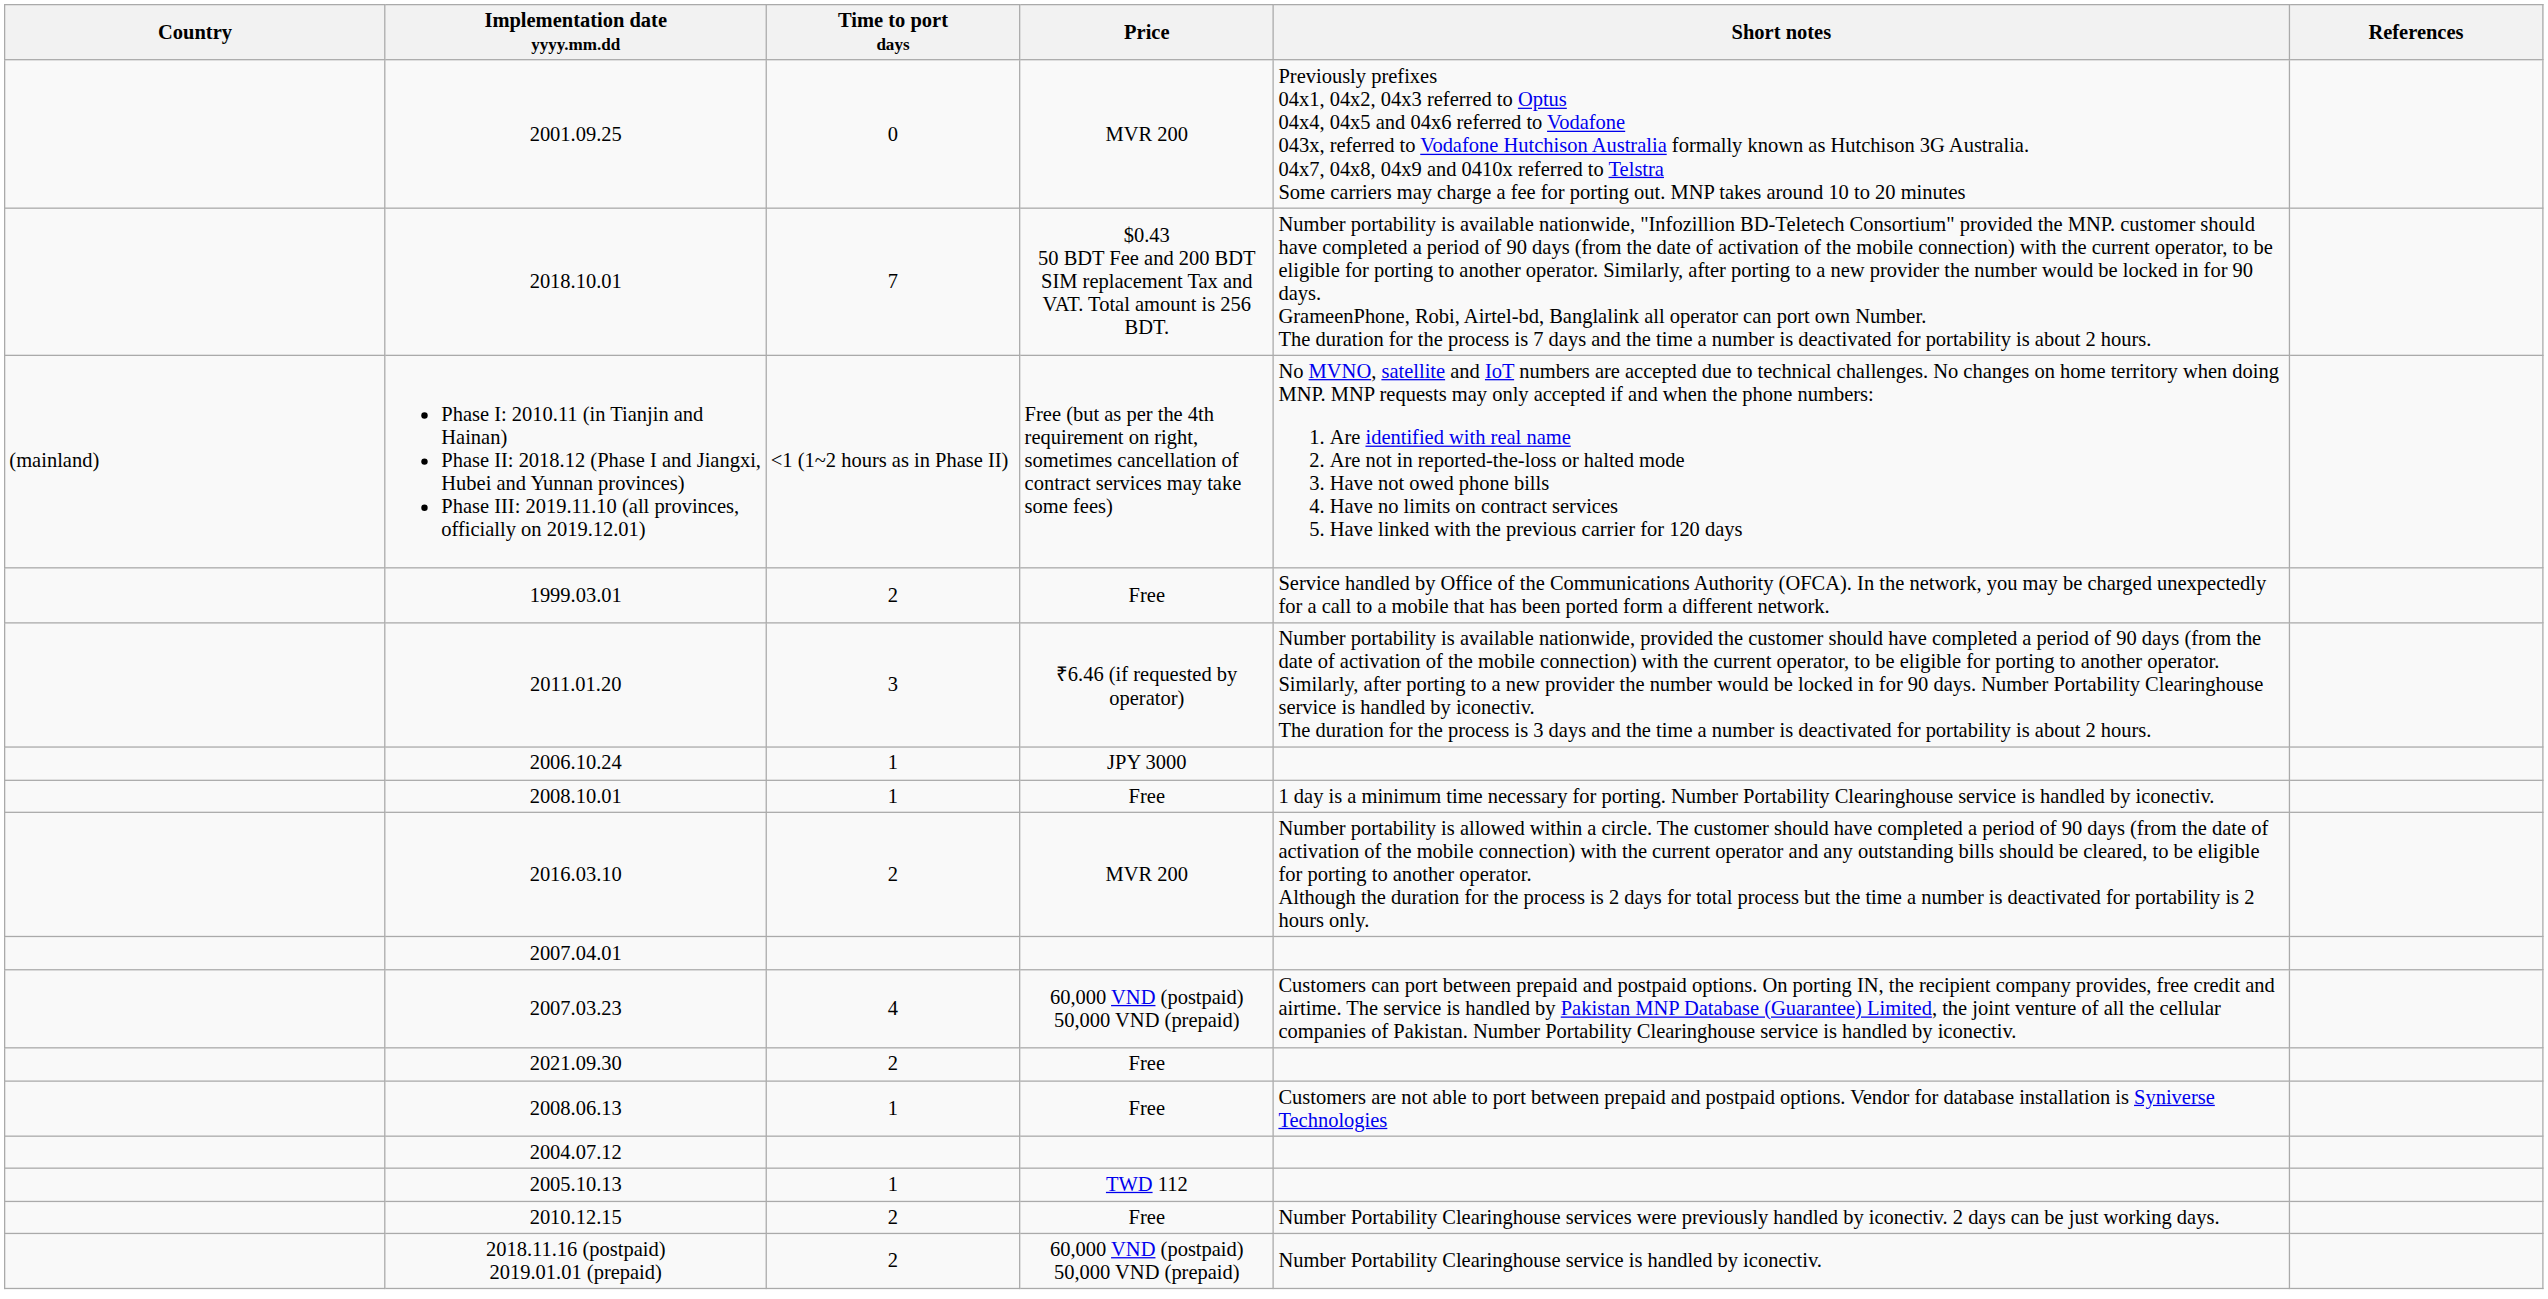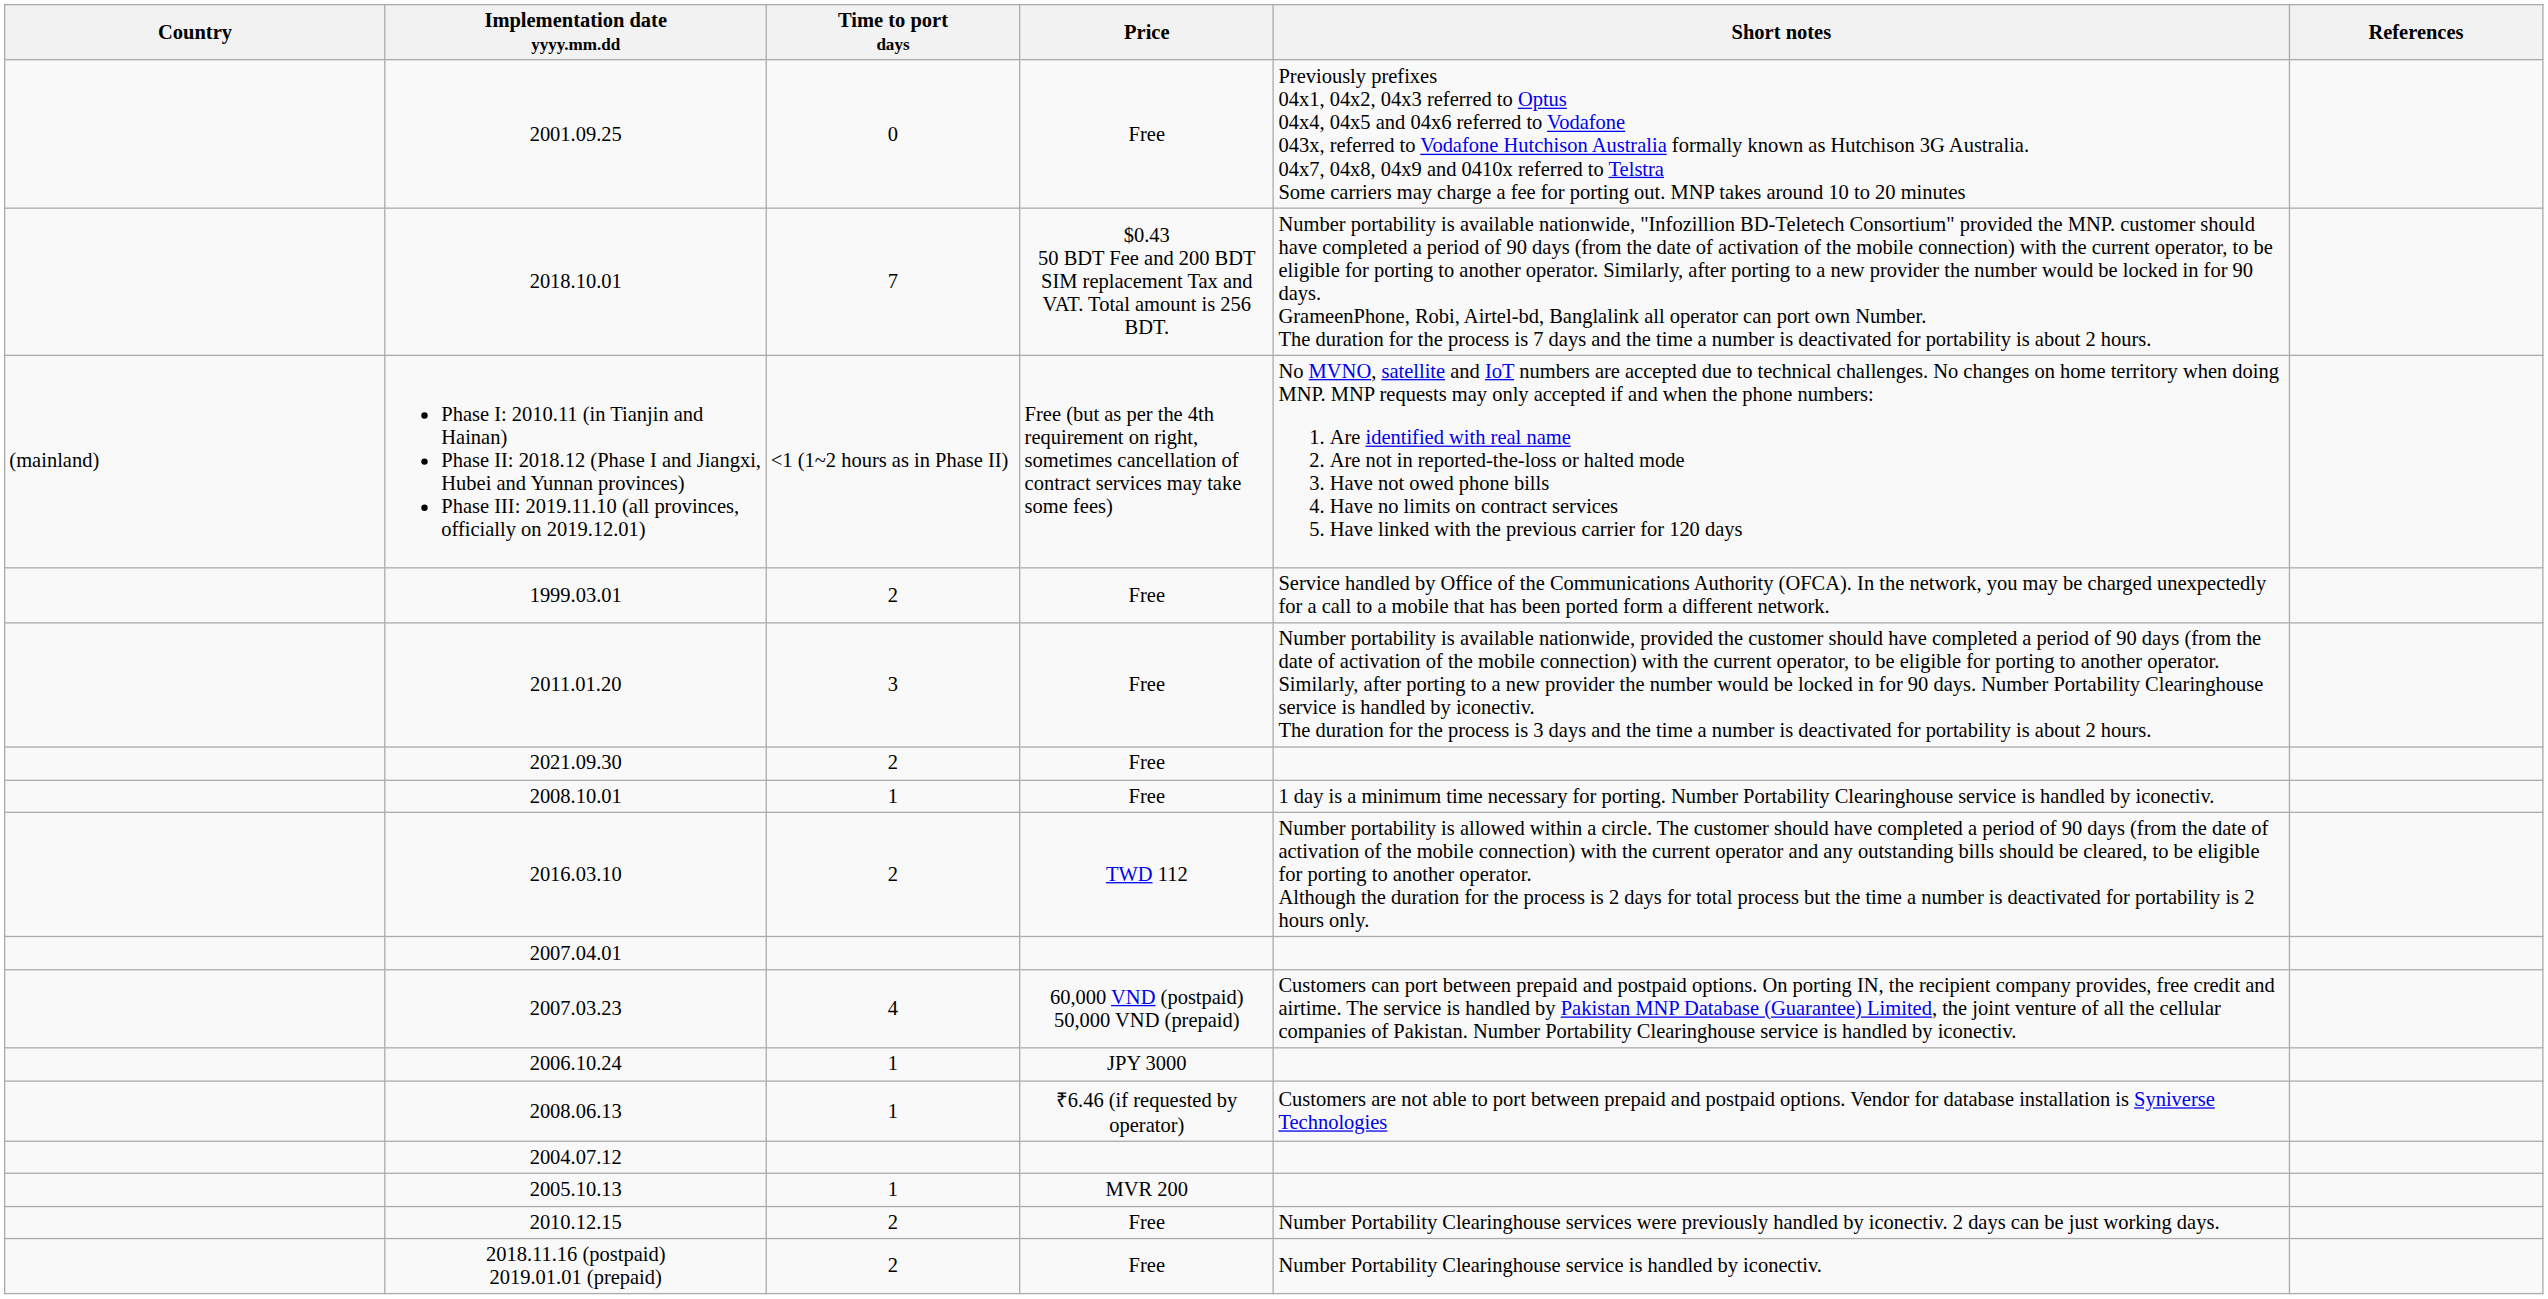(1147, 133) MVR 200 -> (1147, 133) Free
(1147, 686) ₹6.46 (if requested by operator) -> (1147, 684) Free
rows swapped: (576, 763) <-> (576, 1064)
(1147, 874) MVR 200 -> (1147, 874) TWD 112
(1147, 1108) Free -> (1147, 1112) ₹6.46 (if requested by operator)
(1147, 1184) TWD 112 -> (1147, 1189) MVR 200
(1147, 1261) 60,000 VND (postpaid) 50,000 VND (prepaid) -> (1147, 1266) Free
